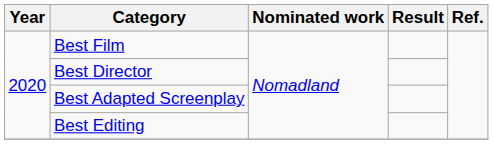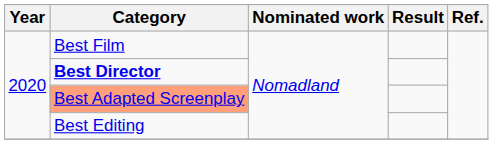(103, 71) normal -> (107, 71) bold
(149, 98) no background -> (149, 98) lightsalmon background
